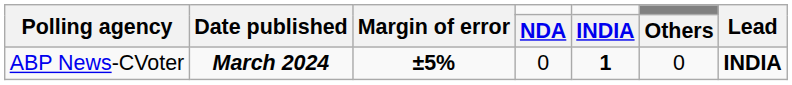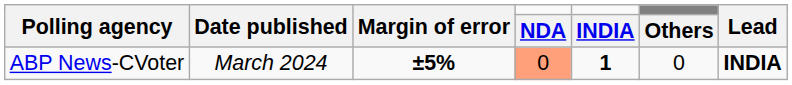(271, 63) bold -> (271, 63) normal
(543, 63) no background -> (543, 63) lightsalmon background
